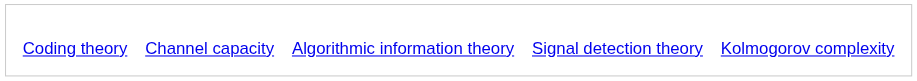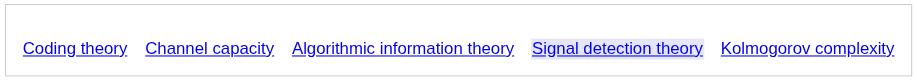(617, 49) no background -> (617, 49) lavender background
